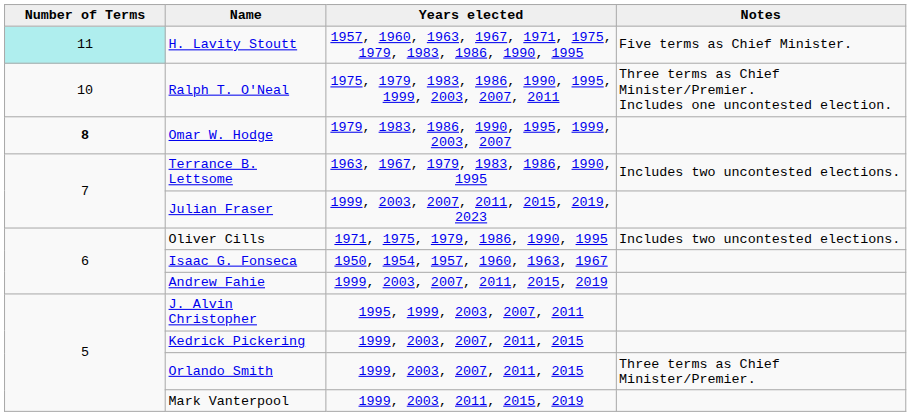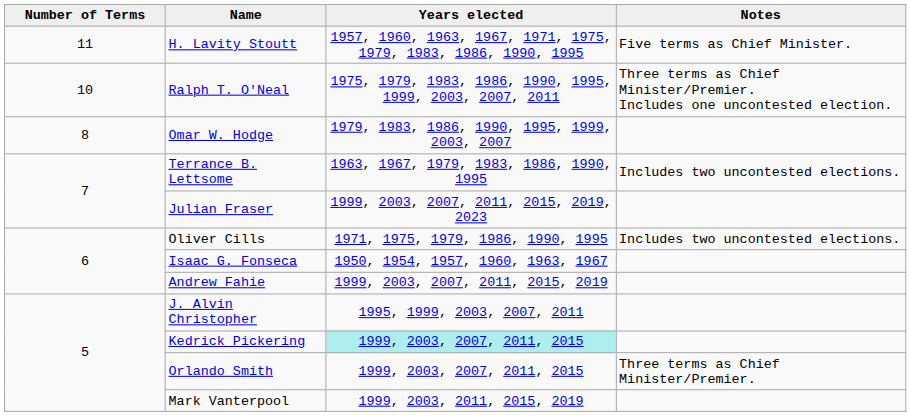(85, 45) paleturquoise background -> (85, 45) no background
(85, 135) bold -> (85, 135) normal
(471, 342) no background -> (471, 342) paleturquoise background
